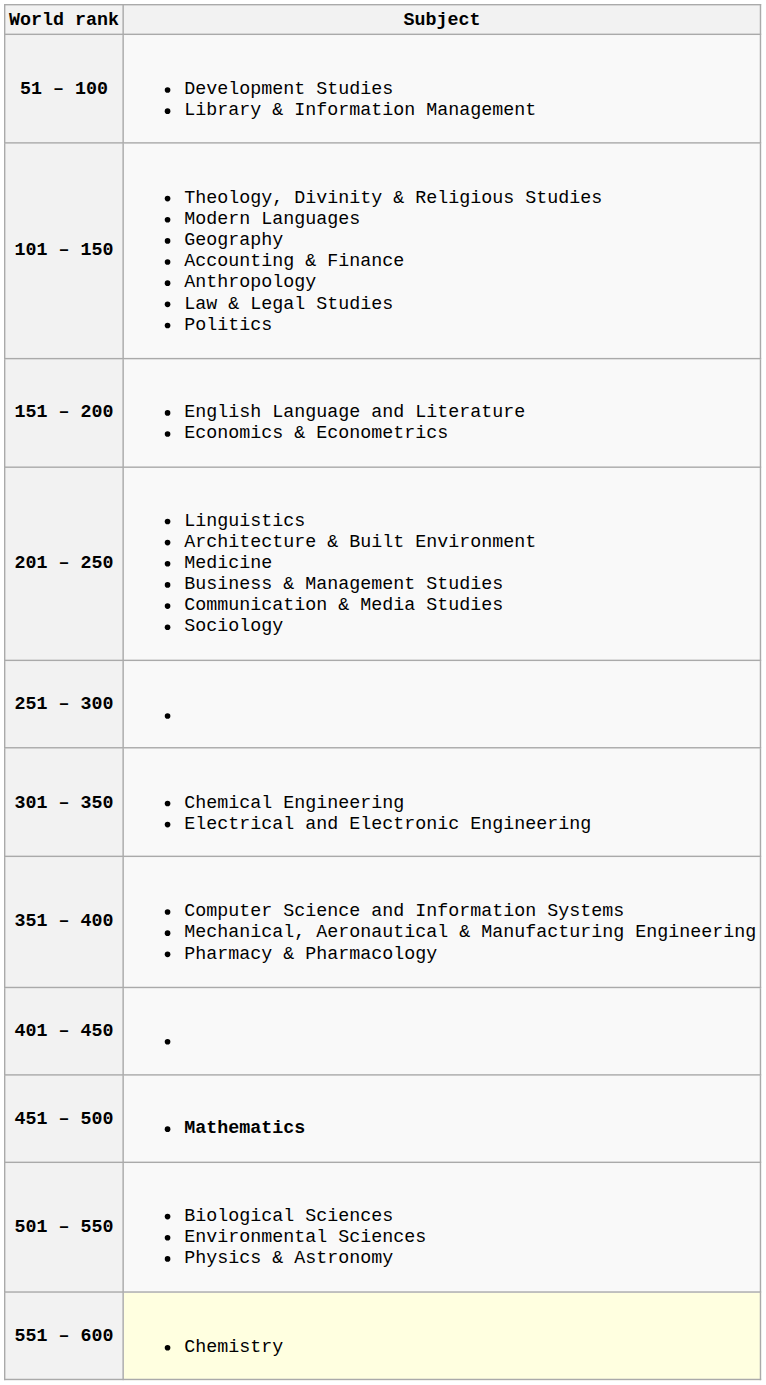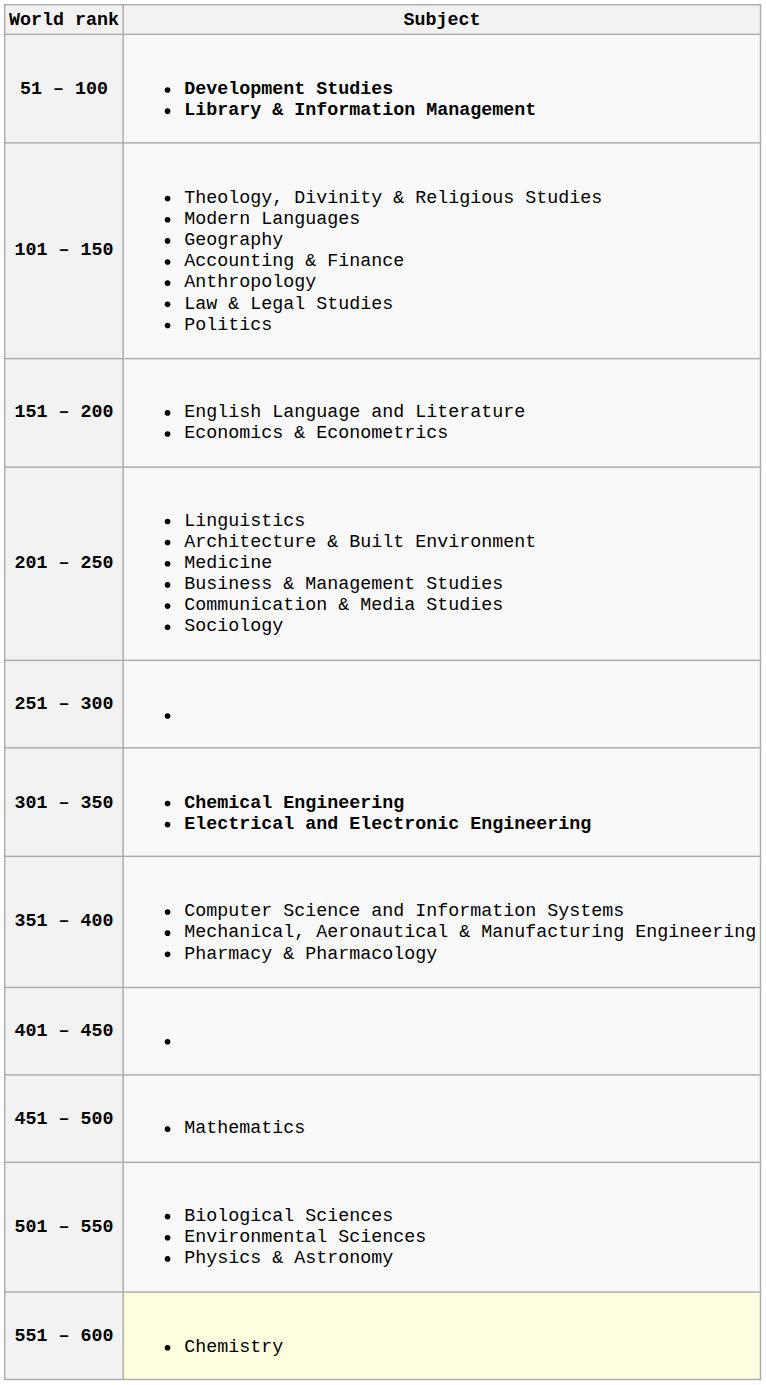(442, 100) normal -> (442, 100) bold
(442, 813) normal -> (442, 813) bold
(442, 1129) bold -> (442, 1129) normal
